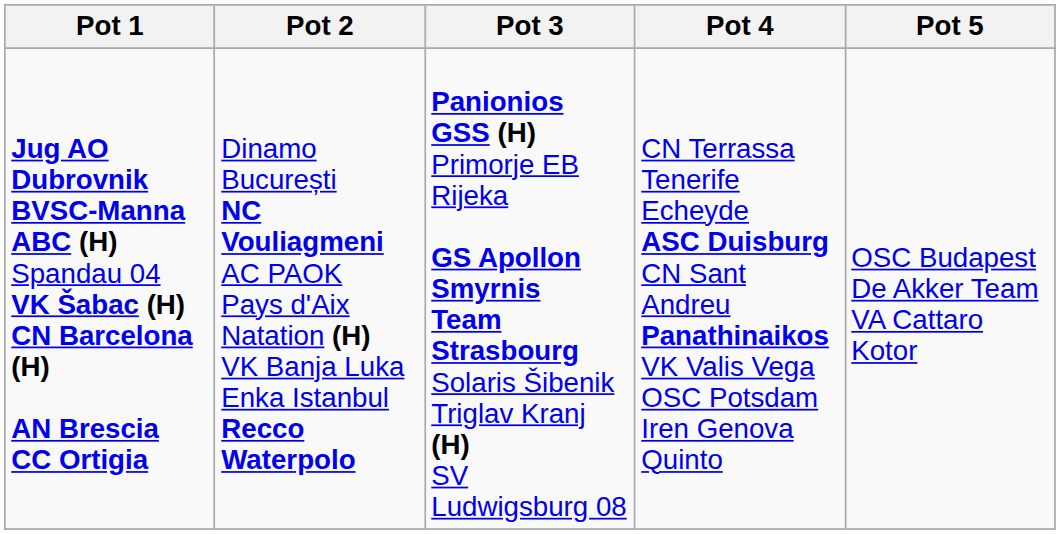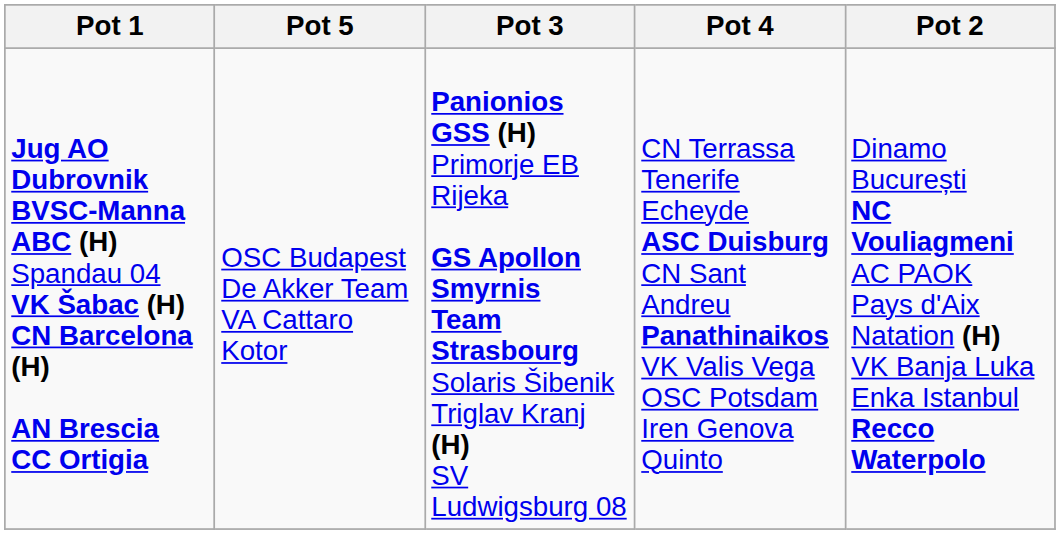columns swapped: (320, 26) <-> (950, 26)
